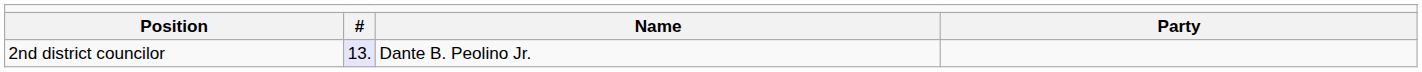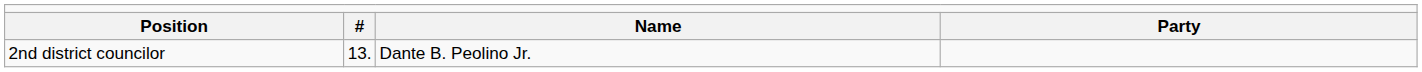(360, 54) lavender background -> (360, 54) no background
